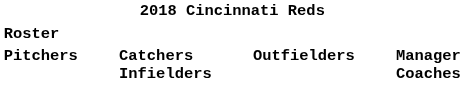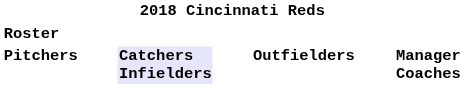(165, 65) no background -> (165, 65) lavender background
